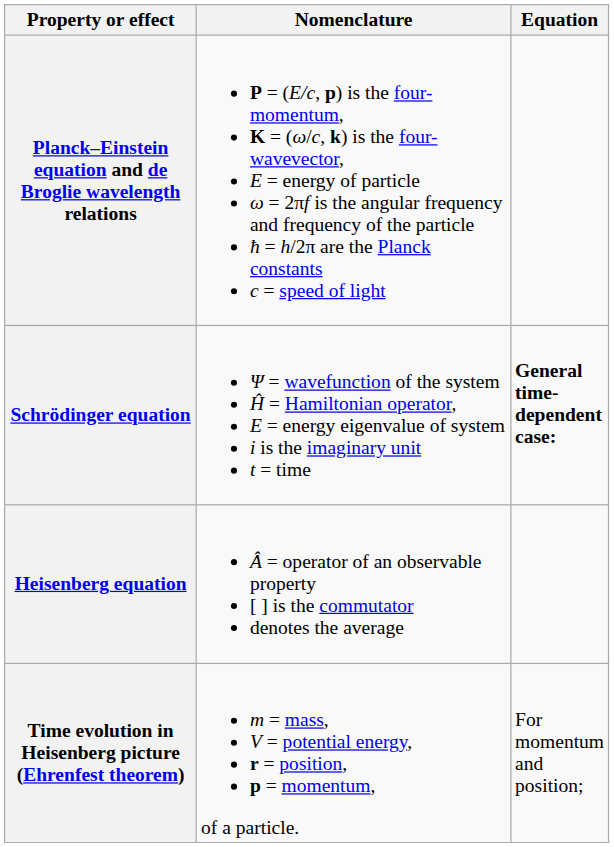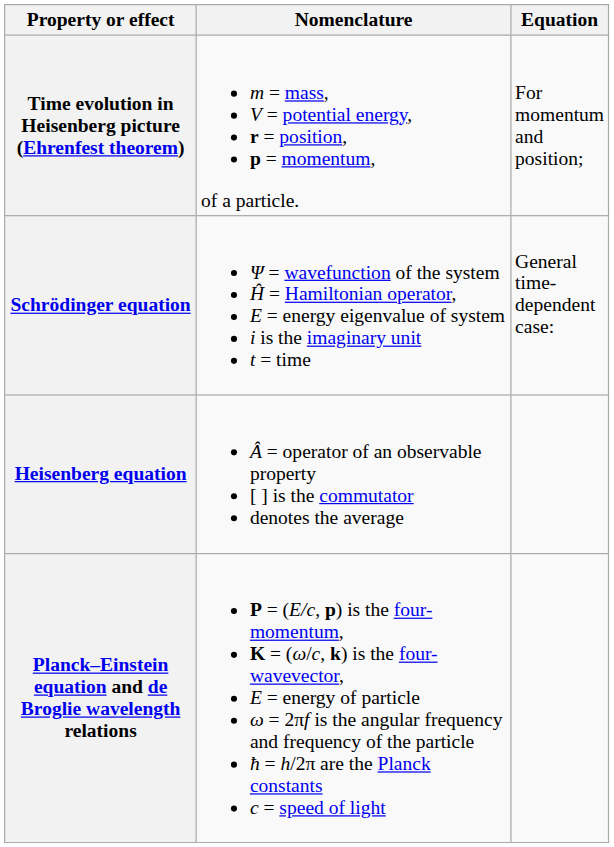rows swapped: (101, 180) <-> (101, 752)
(558, 403) bold -> (555, 294) normal
